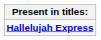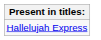(50, 27) bold -> (47, 27) normal
